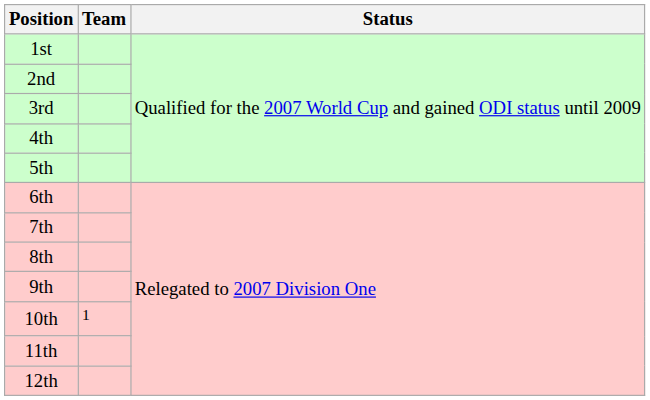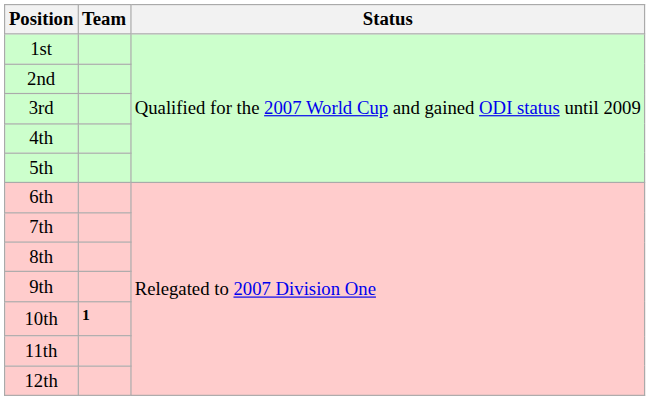(86, 315) normal -> (86, 318) bold
